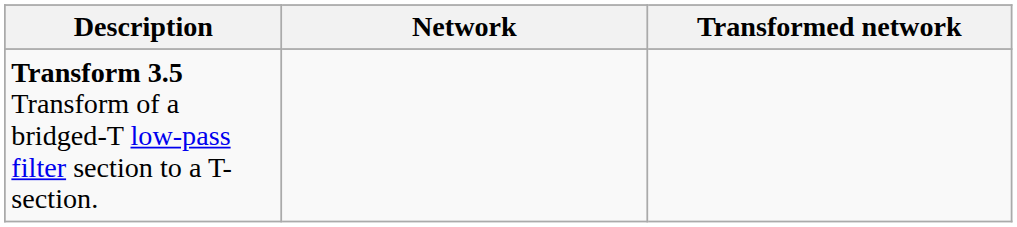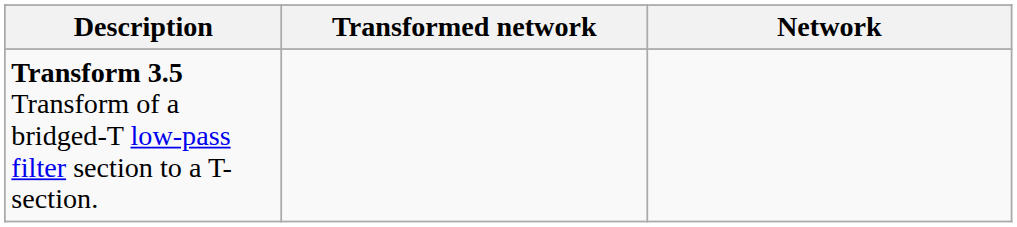columns swapped: (464, 26) <-> (829, 26)
